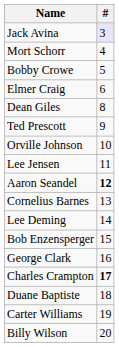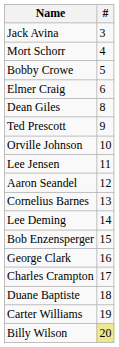(102, 32) lavender background -> (102, 32) no background
(105, 182) bold -> (105, 182) normal
(105, 276) bold -> (105, 276) normal
(105, 333) no background -> (105, 333) khaki background
